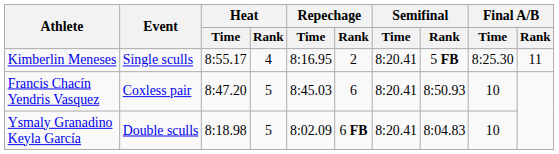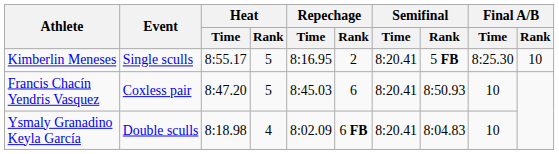(268, 60) 4 -> (268, 60) 5
(535, 60) 11 -> (535, 60) 10
(268, 130) 5 -> (268, 130) 4
